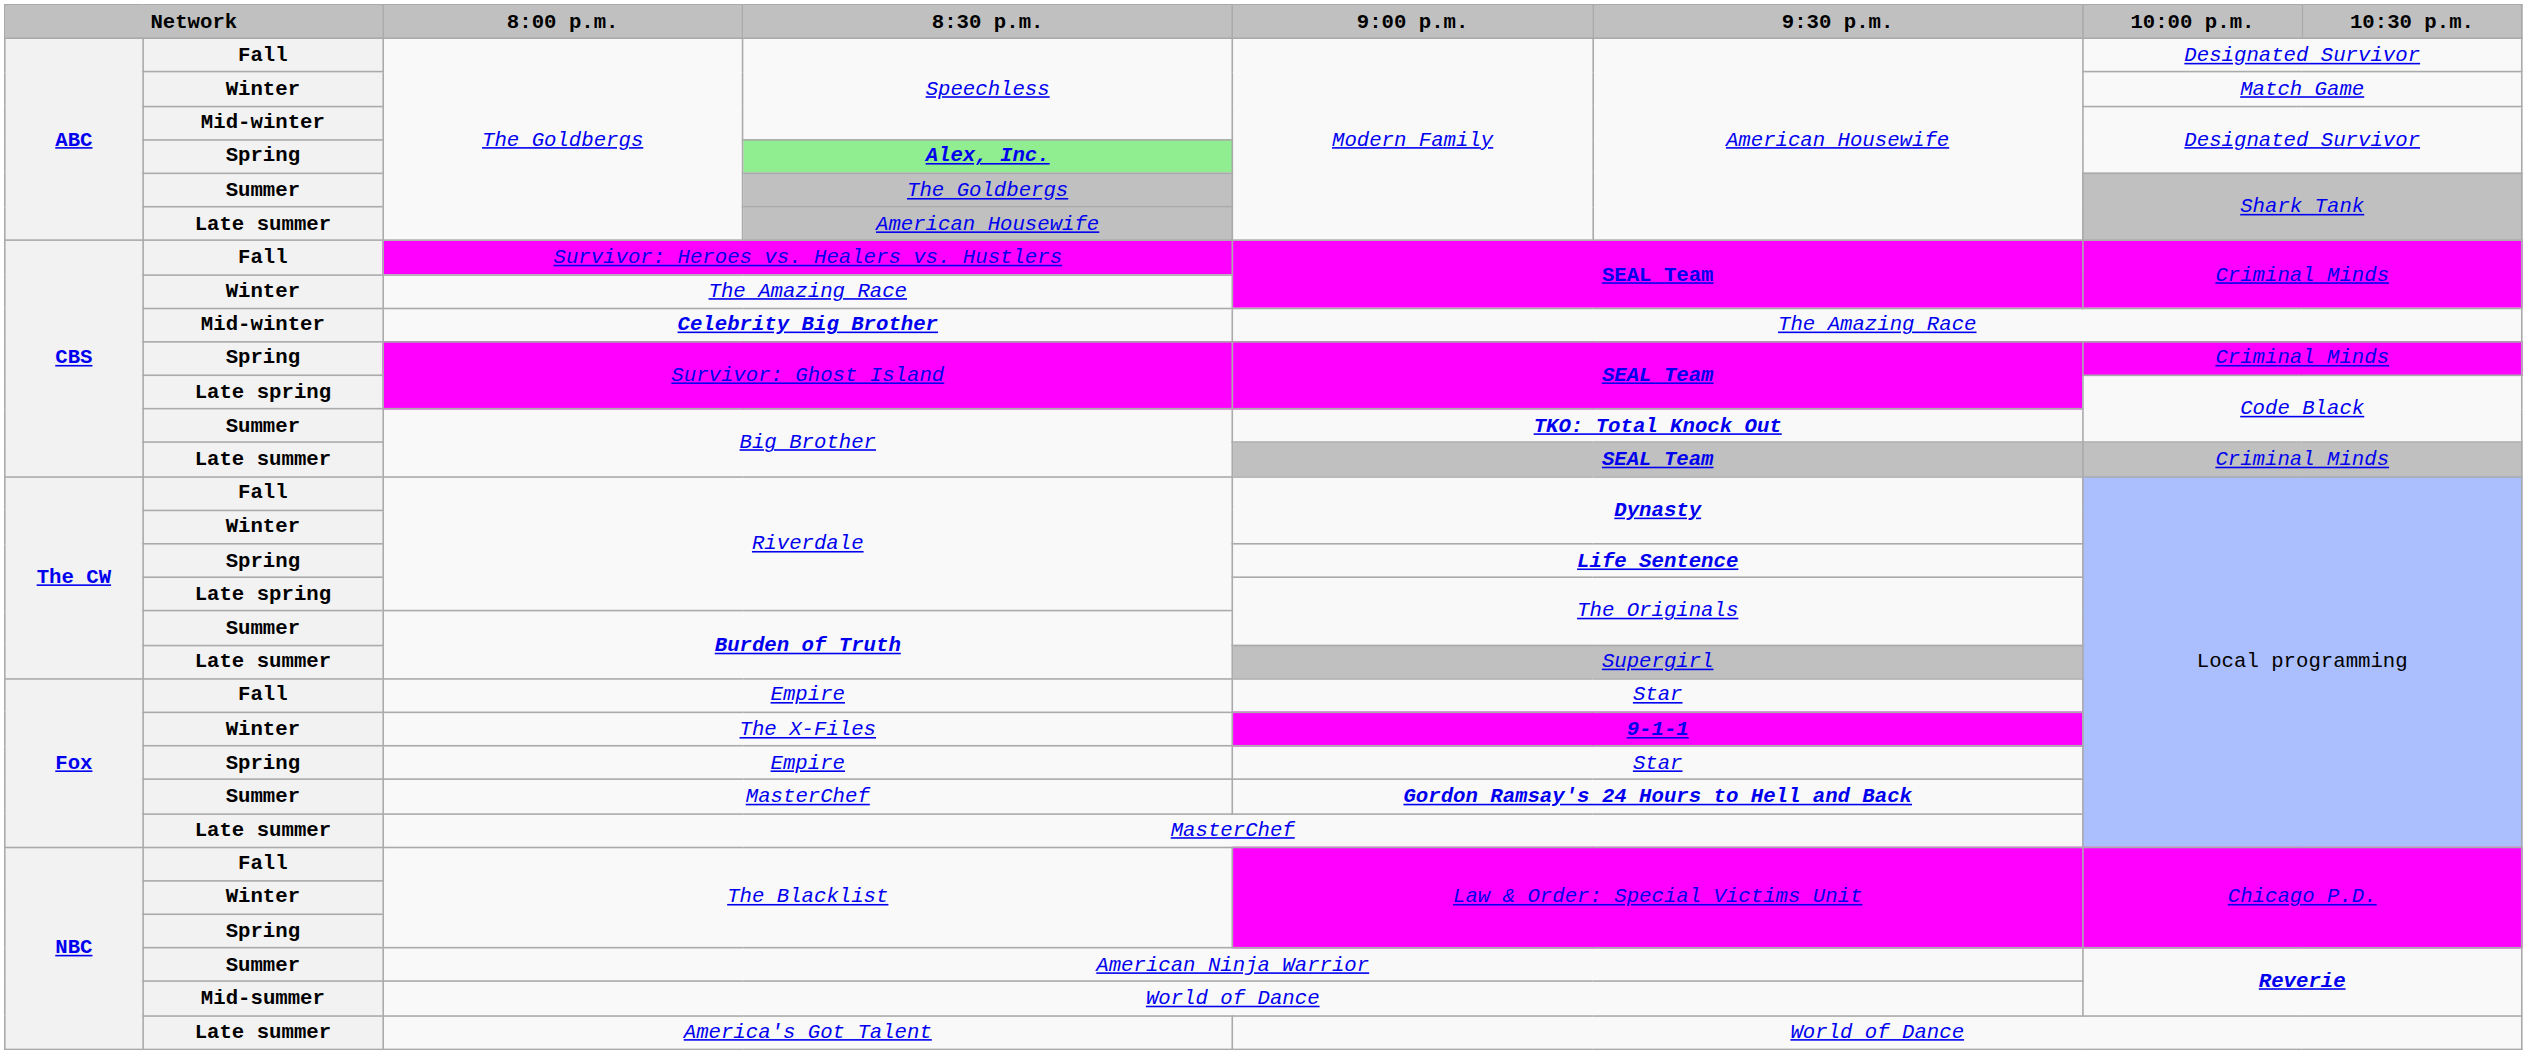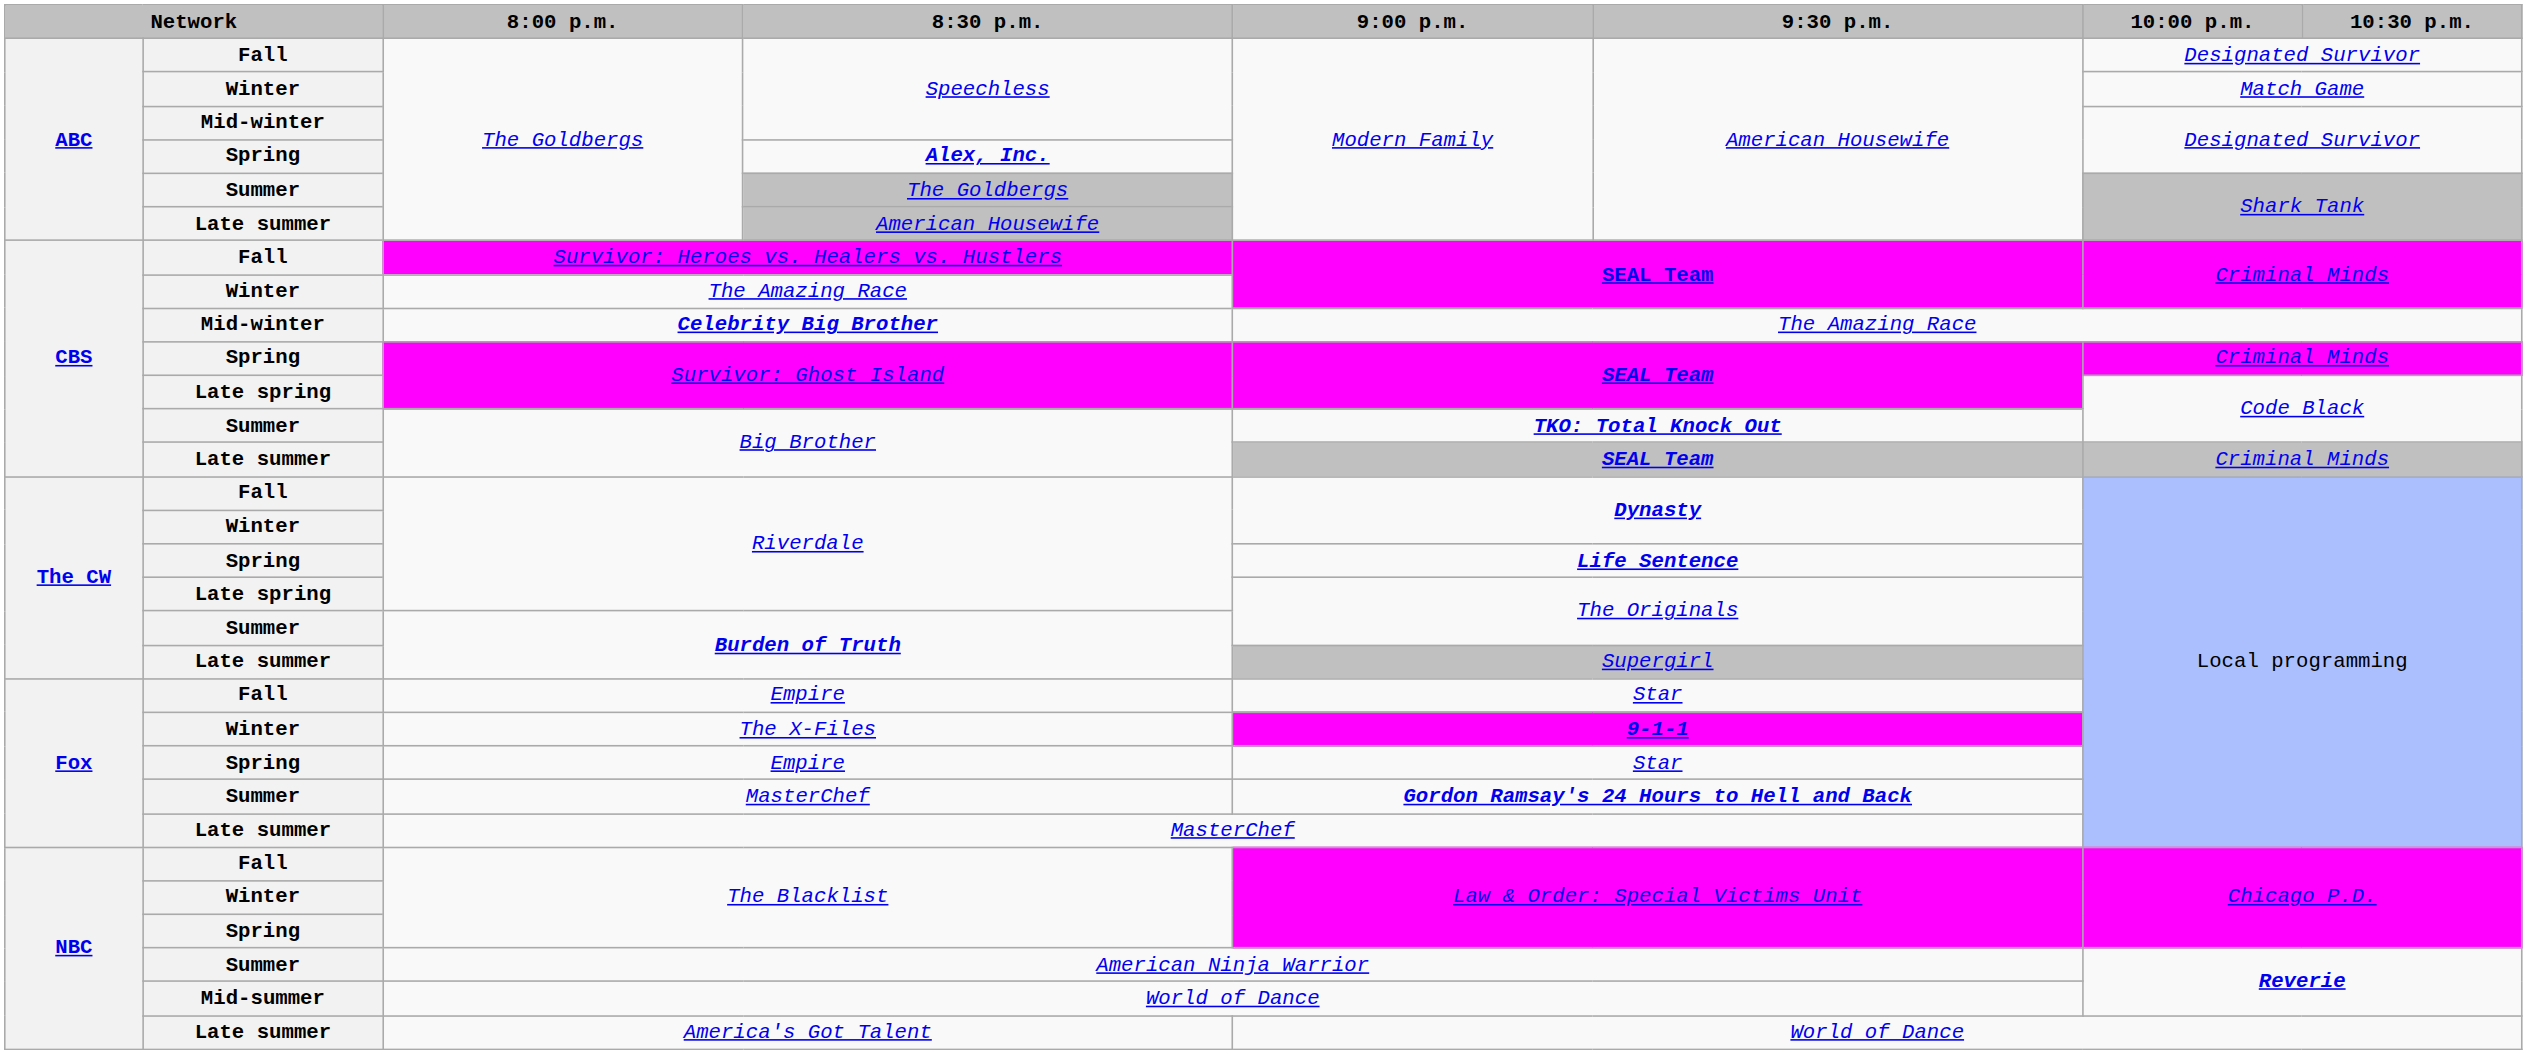(988, 156) lightgreen background -> (988, 156) no background
